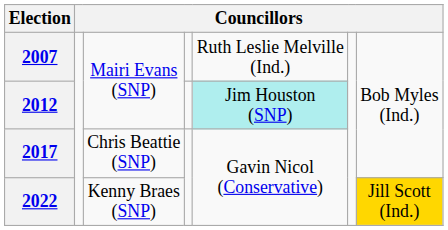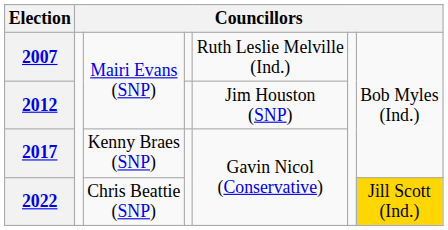(270, 104) paleturquoise background -> (270, 104) no background
(134, 153) Chris Beattie (SNP) -> (134, 153) Kenny Braes (SNP)
(134, 201) Kenny Braes (SNP) -> (134, 201) Chris Beattie (SNP)
